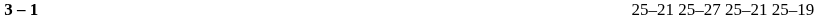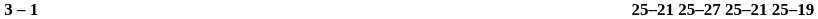(723, 9) normal -> (723, 9) bold
